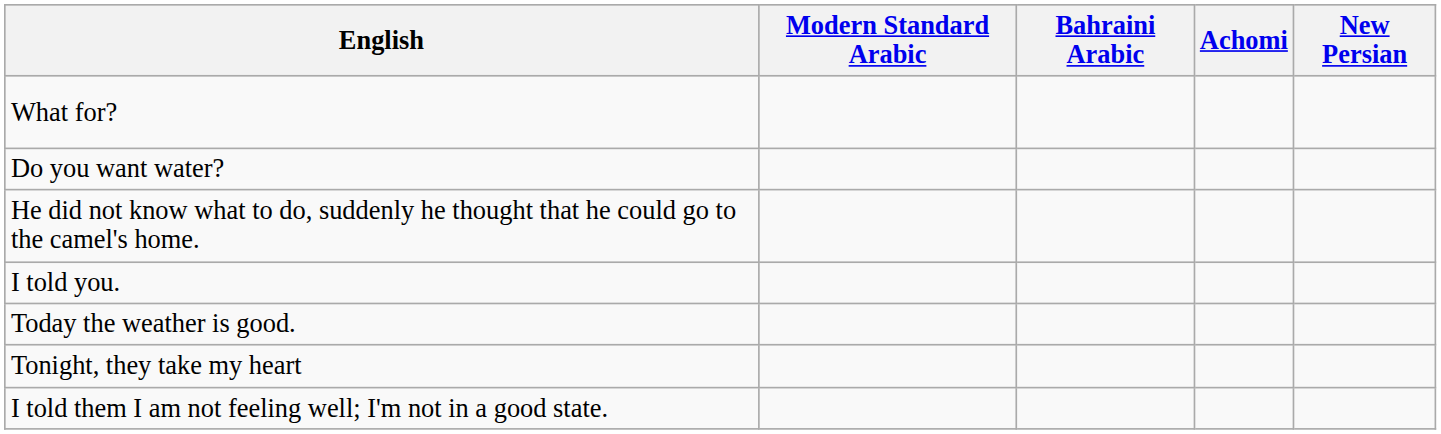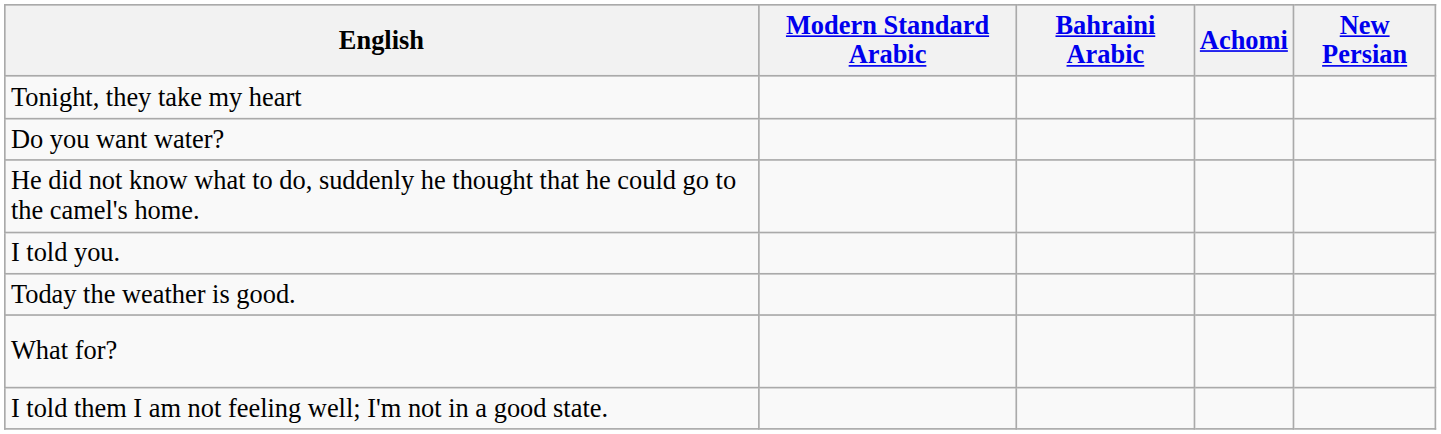rows swapped: (64, 111) <-> (156, 365)
